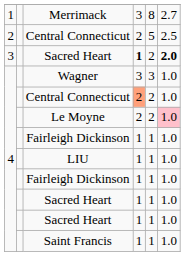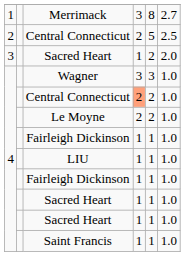(139, 55) bold -> (139, 55) normal
(169, 55) bold -> (169, 55) normal
(169, 117) pink background -> (169, 117) no background
